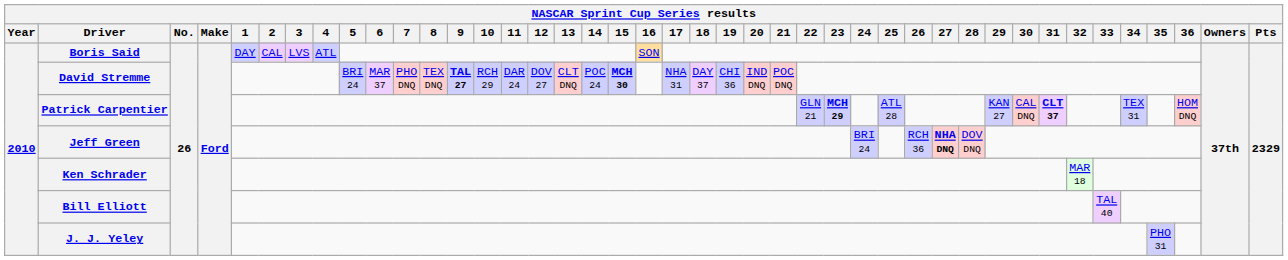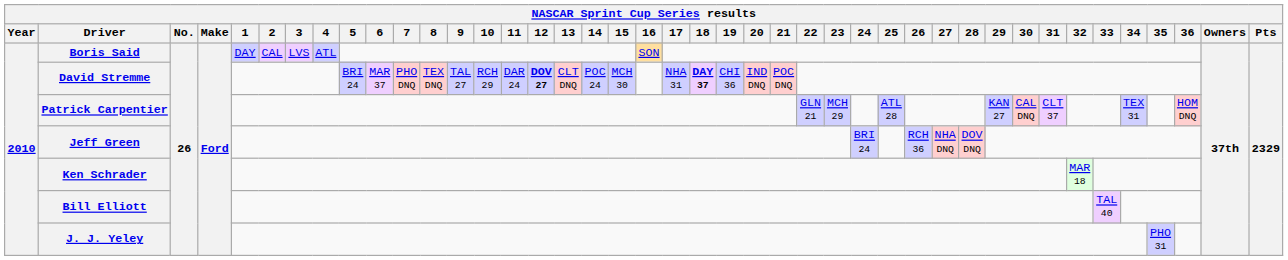(461, 78) bold -> (461, 77) normal
(541, 77) normal -> (541, 78) bold
(622, 78) bold -> (622, 77) normal
(703, 77) normal -> (703, 78) bold
(837, 110) bold -> (837, 109) normal
(1053, 110) bold -> (1053, 109) normal
(945, 142) bold -> (945, 142) normal
